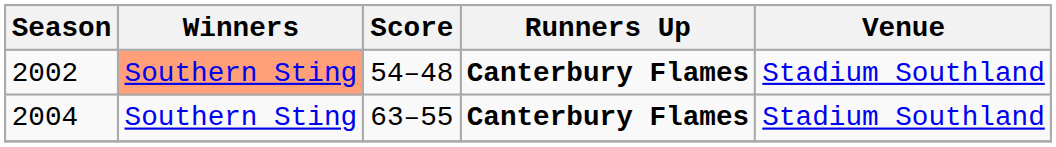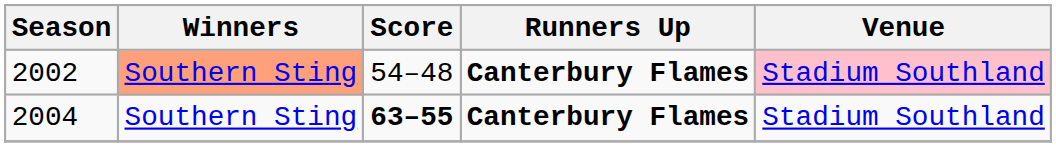(904, 73) no background -> (904, 73) pink background
(412, 118) normal -> (412, 118) bold
